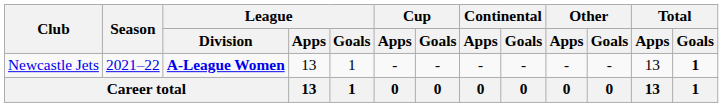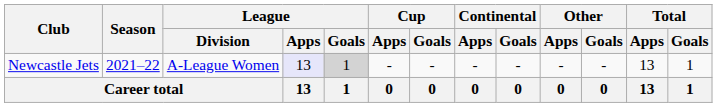(226, 65) bold -> (223, 65) normal
(309, 65) no background -> (303, 65) lavender background
(352, 65) no background -> (346, 65) lightgrey background
(695, 65) bold -> (690, 65) normal
